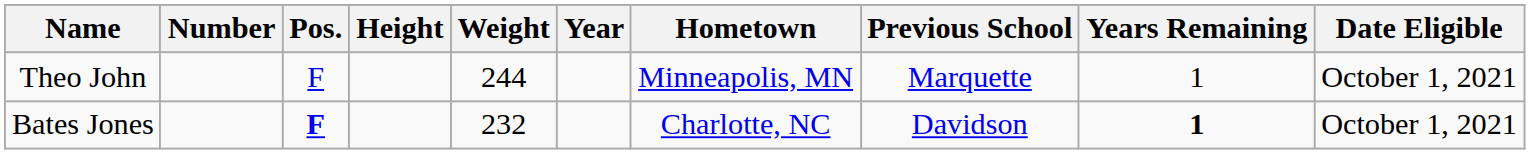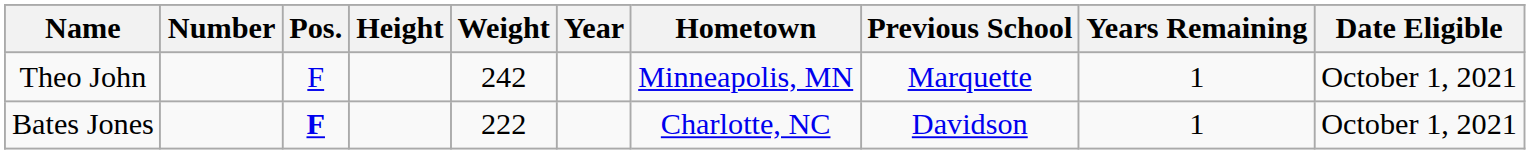(504, 76) 244 -> (504, 76) 242
(504, 124) 232 -> (504, 124) 222
(1197, 124) bold -> (1197, 124) normal
